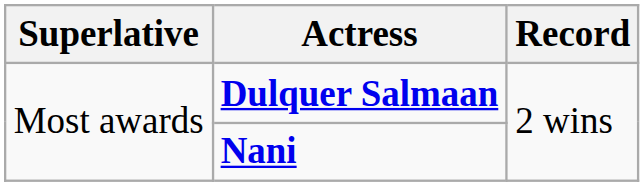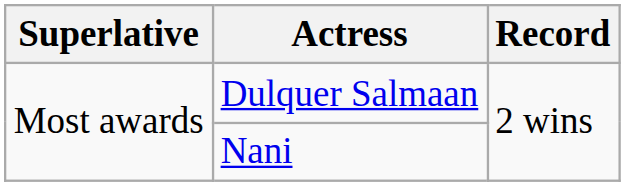(359, 92) bold -> (349, 92) normal
(259, 151) bold -> (257, 151) normal
